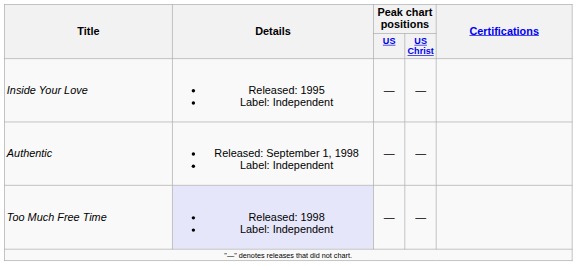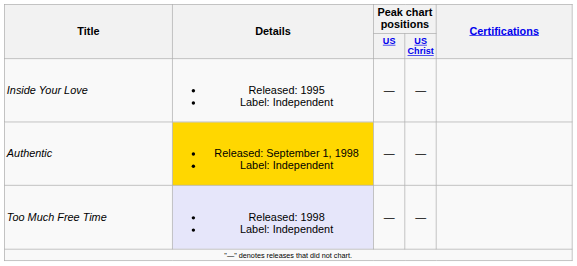(273, 160) no background -> (273, 160) gold background
